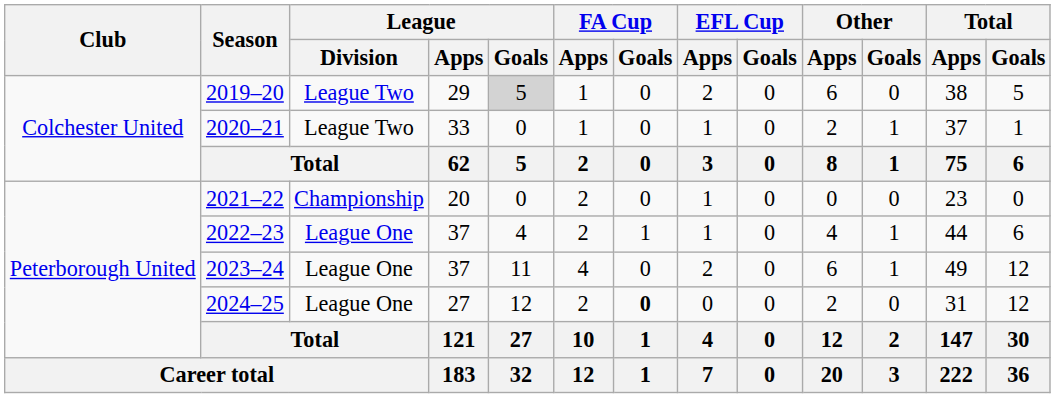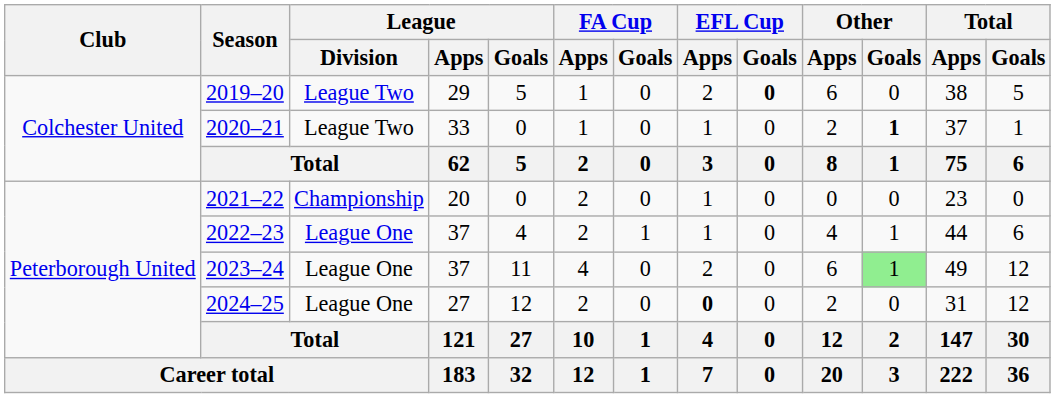(521, 92) lightgrey background -> (521, 92) no background
(770, 92) normal -> (770, 92) bold
(894, 127) normal -> (894, 127) bold
(894, 269) no background -> (894, 269) lightgreen background
(645, 304) bold -> (645, 304) normal
(707, 304) normal -> (707, 304) bold
